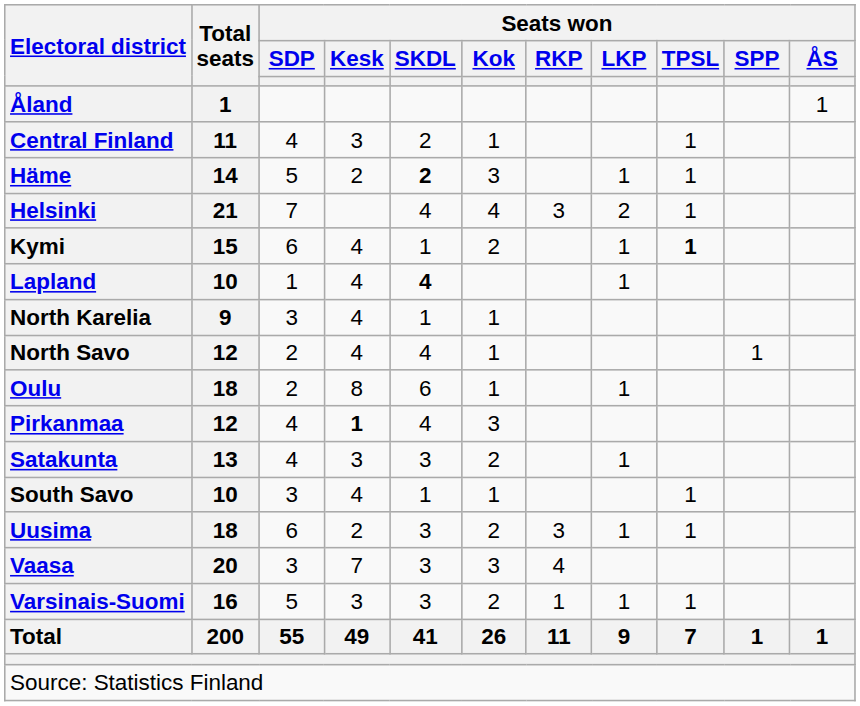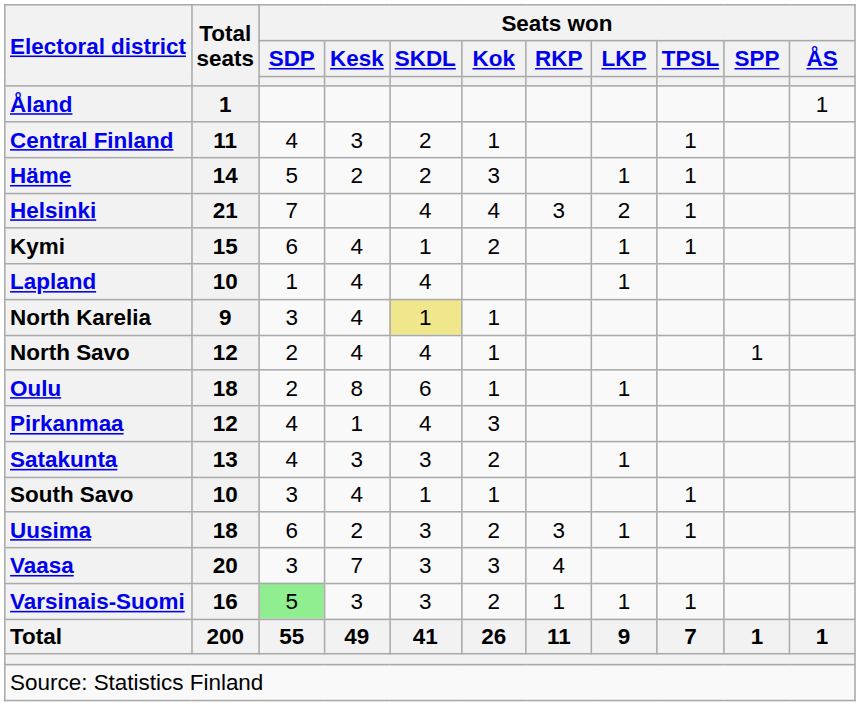(425, 175) bold -> (425, 175) normal
(690, 246) bold -> (690, 246) normal
(425, 282) bold -> (425, 282) normal
(425, 317) no background -> (425, 317) khaki background
(357, 424) bold -> (357, 424) normal
(292, 601) no background -> (292, 601) lightgreen background
